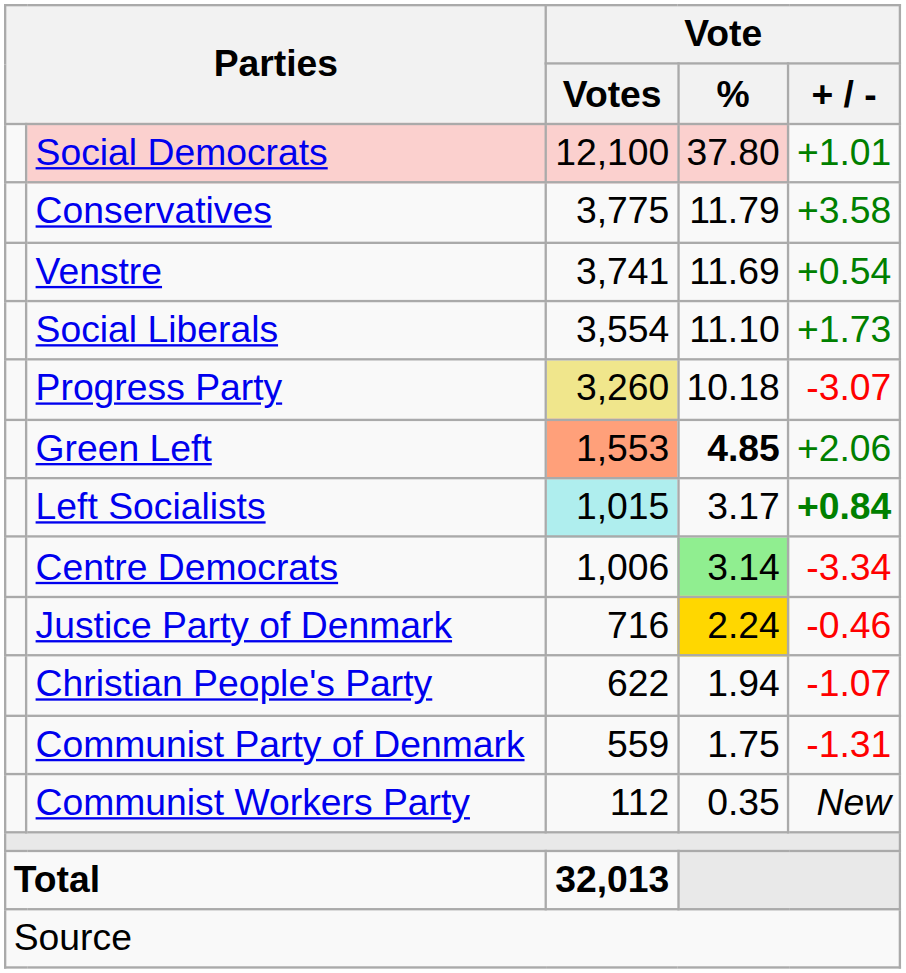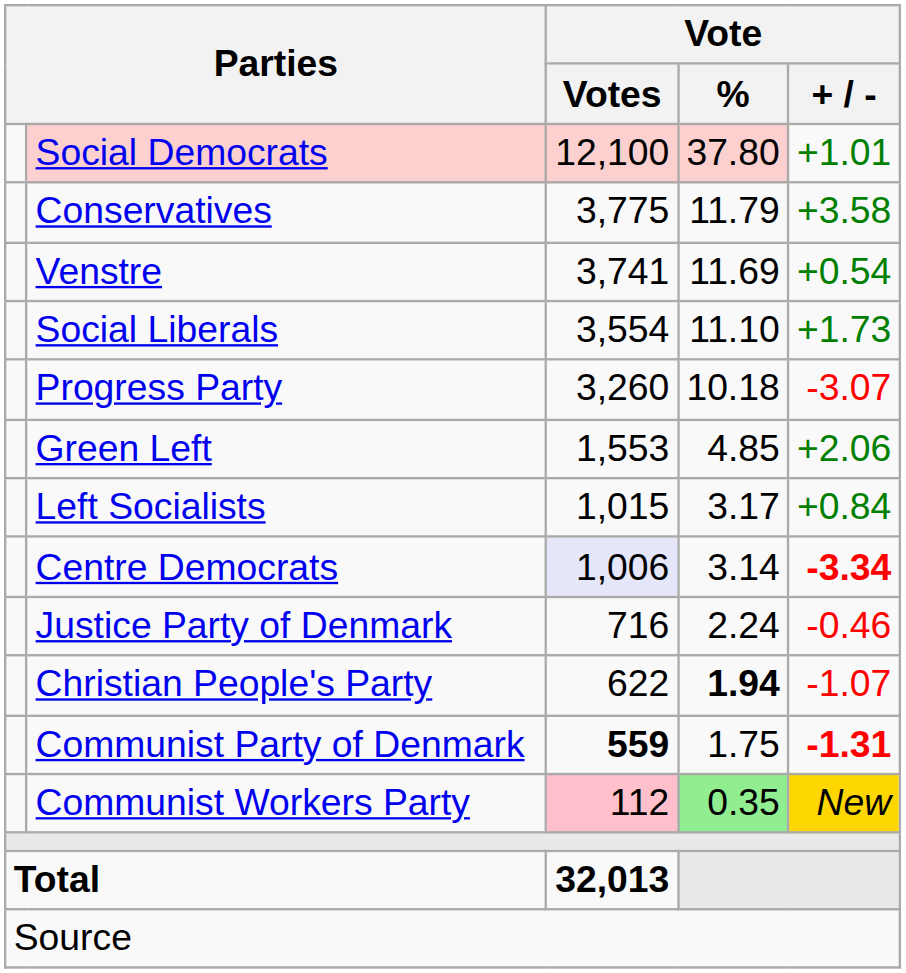(623, 388) khaki background -> (623, 388) no background
(623, 447) lightsalmon background -> (623, 447) no background
(743, 447) bold -> (743, 447) normal
(623, 507) paleturquoise background -> (623, 507) no background
(844, 507) bold -> (844, 507) normal
(623, 566) no background -> (623, 566) lavender background
(743, 566) lightgreen background -> (743, 566) no background
(849, 566) normal -> (849, 566) bold
(743, 625) gold background -> (743, 625) no background
(743, 684) normal -> (743, 684) bold
(638, 743) normal -> (638, 743) bold
(849, 743) normal -> (849, 743) bold
(639, 802) no background -> (639, 802) pink background
(743, 802) no background -> (743, 802) lightgreen background
(854, 802) no background -> (854, 802) gold background
